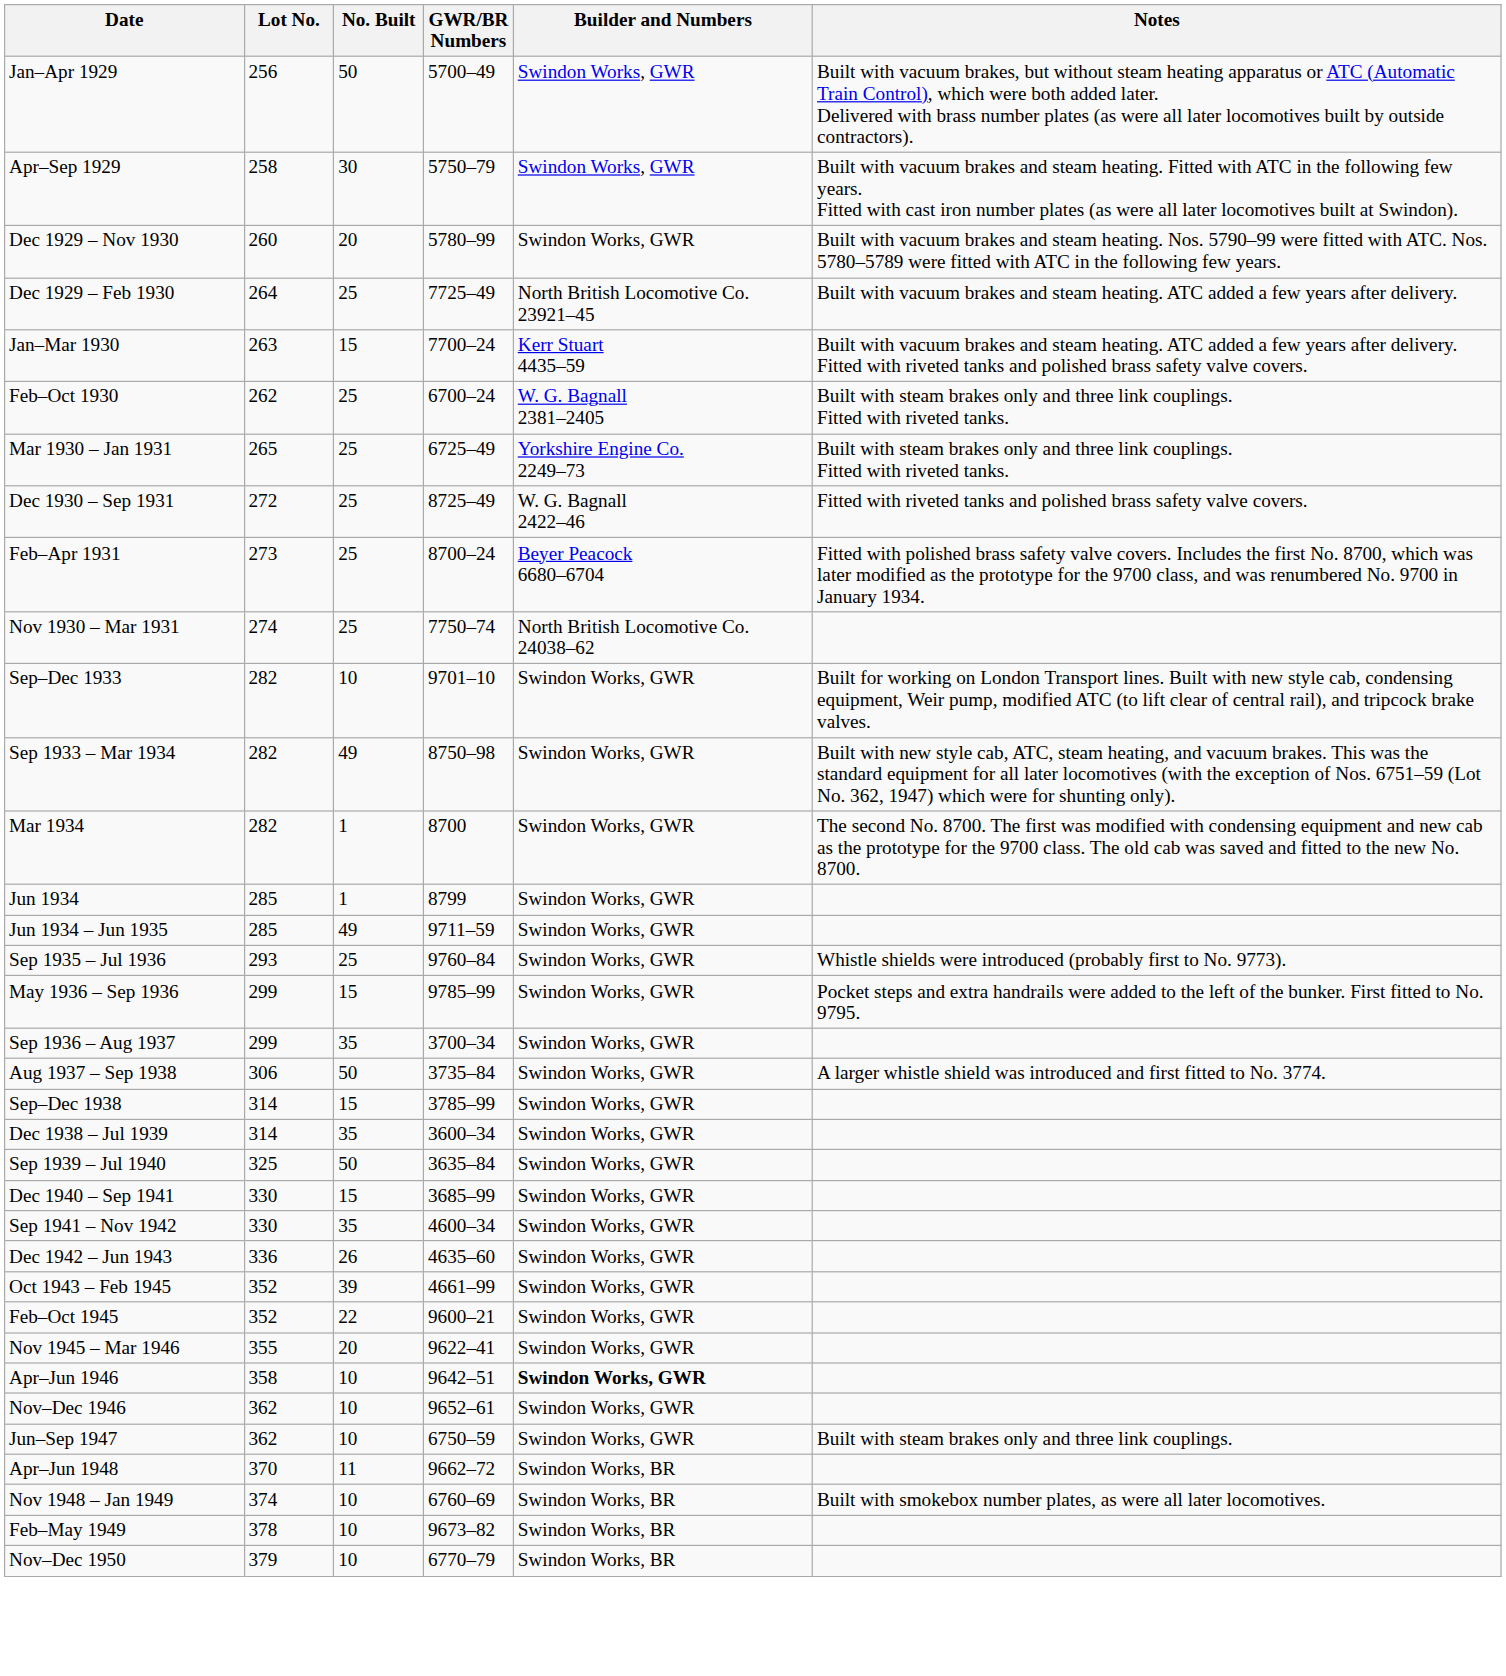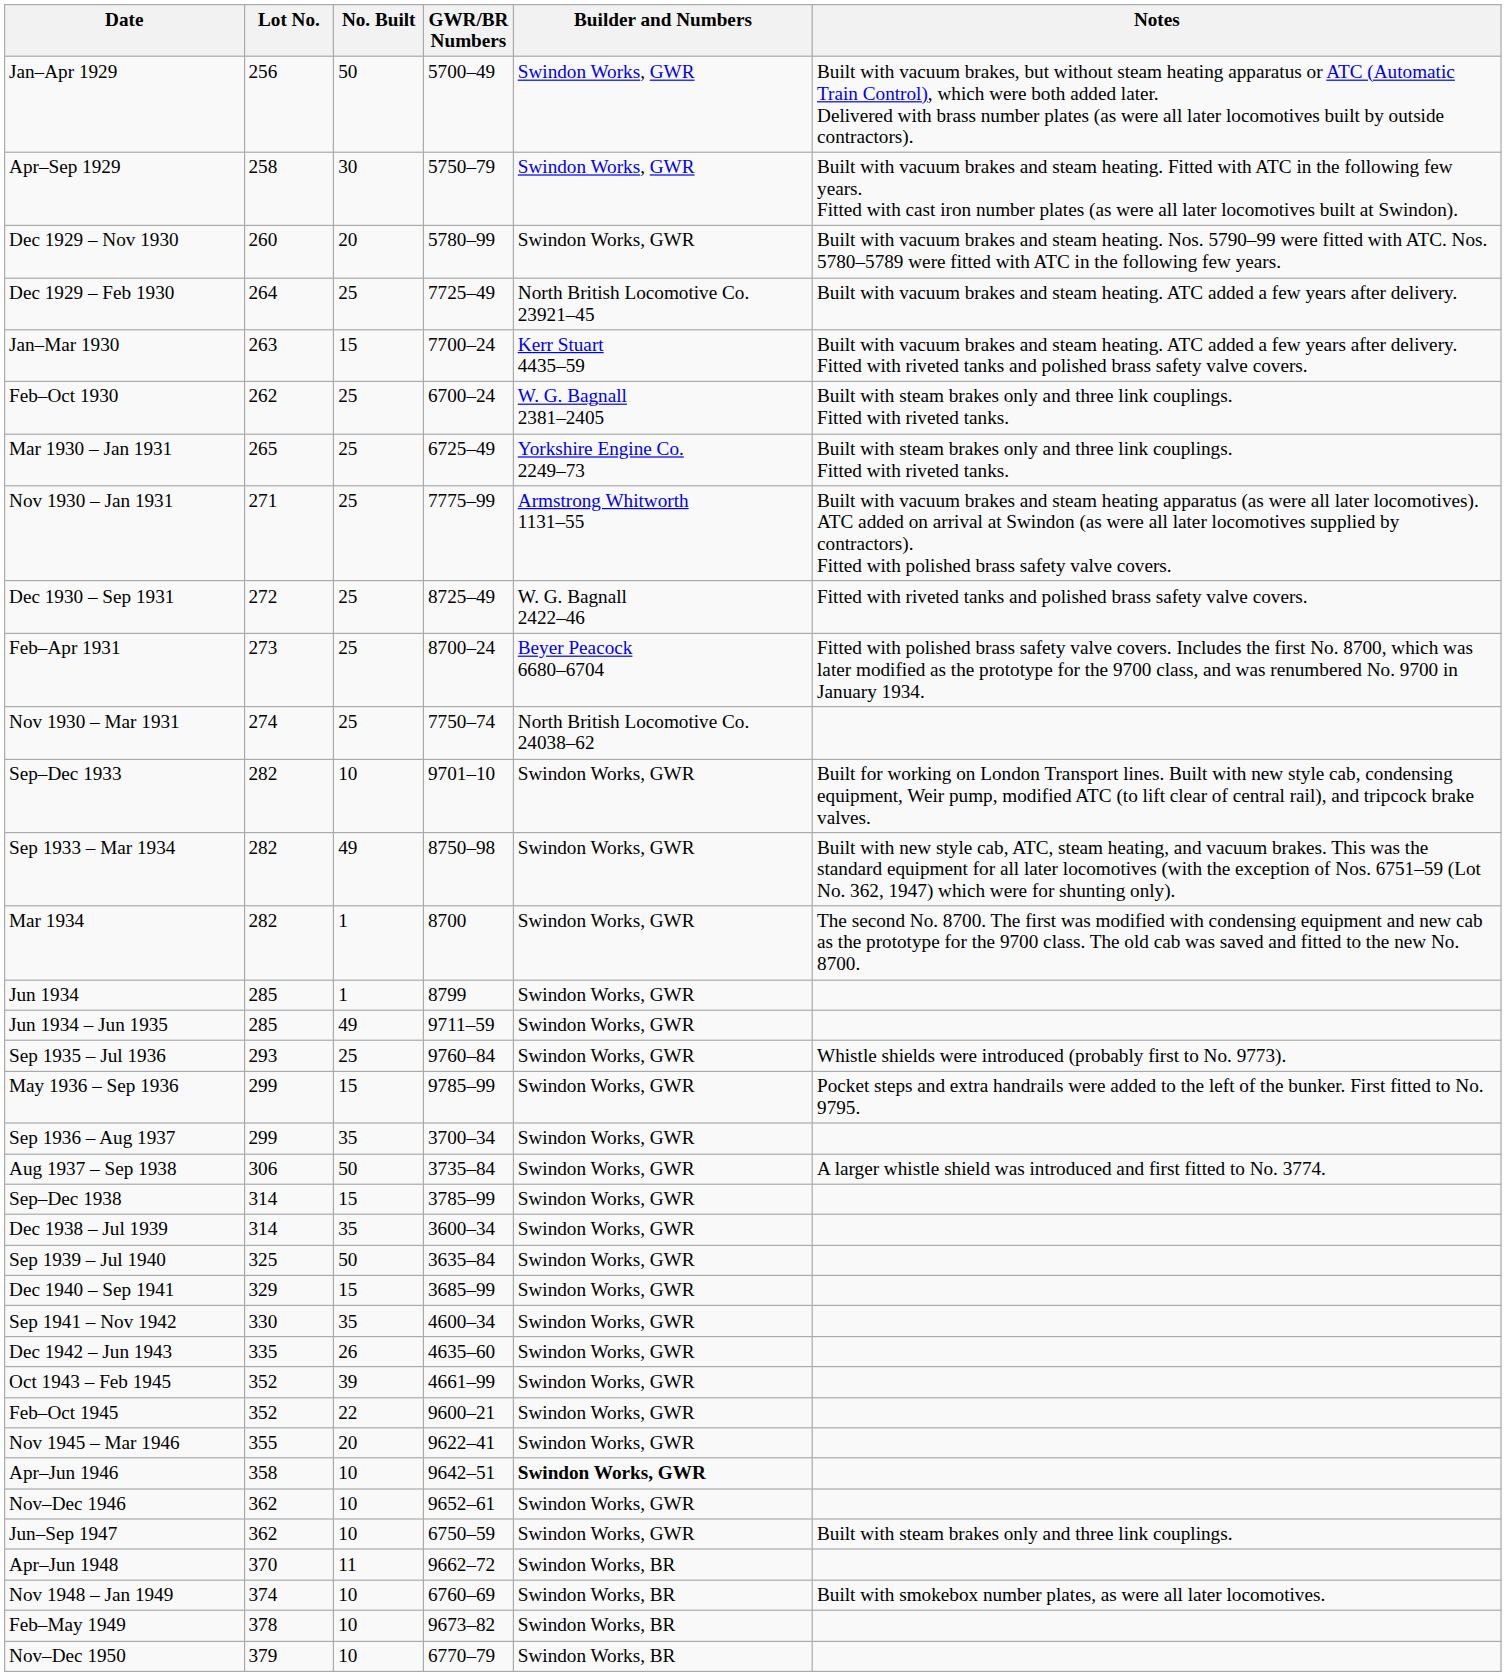+ row: (91, 500)
(263, 1195) 330 -> (263, 1290) 329
(263, 1256) 336 -> (263, 1351) 335
